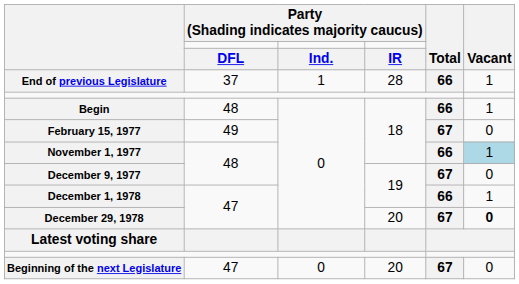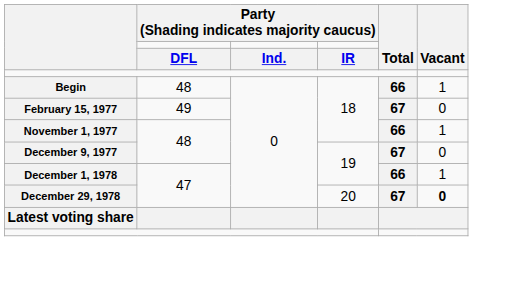- row: (94, 81)
(489, 152) lightblue background -> (442, 130) no background
- row: (94, 268)
